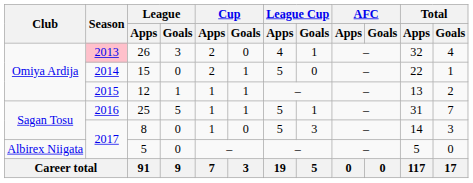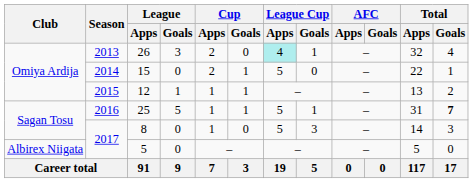(107, 52) pink background -> (107, 52) no background
(280, 52) no background -> (280, 52) paleturquoise background
(450, 110) normal -> (450, 110) bold
